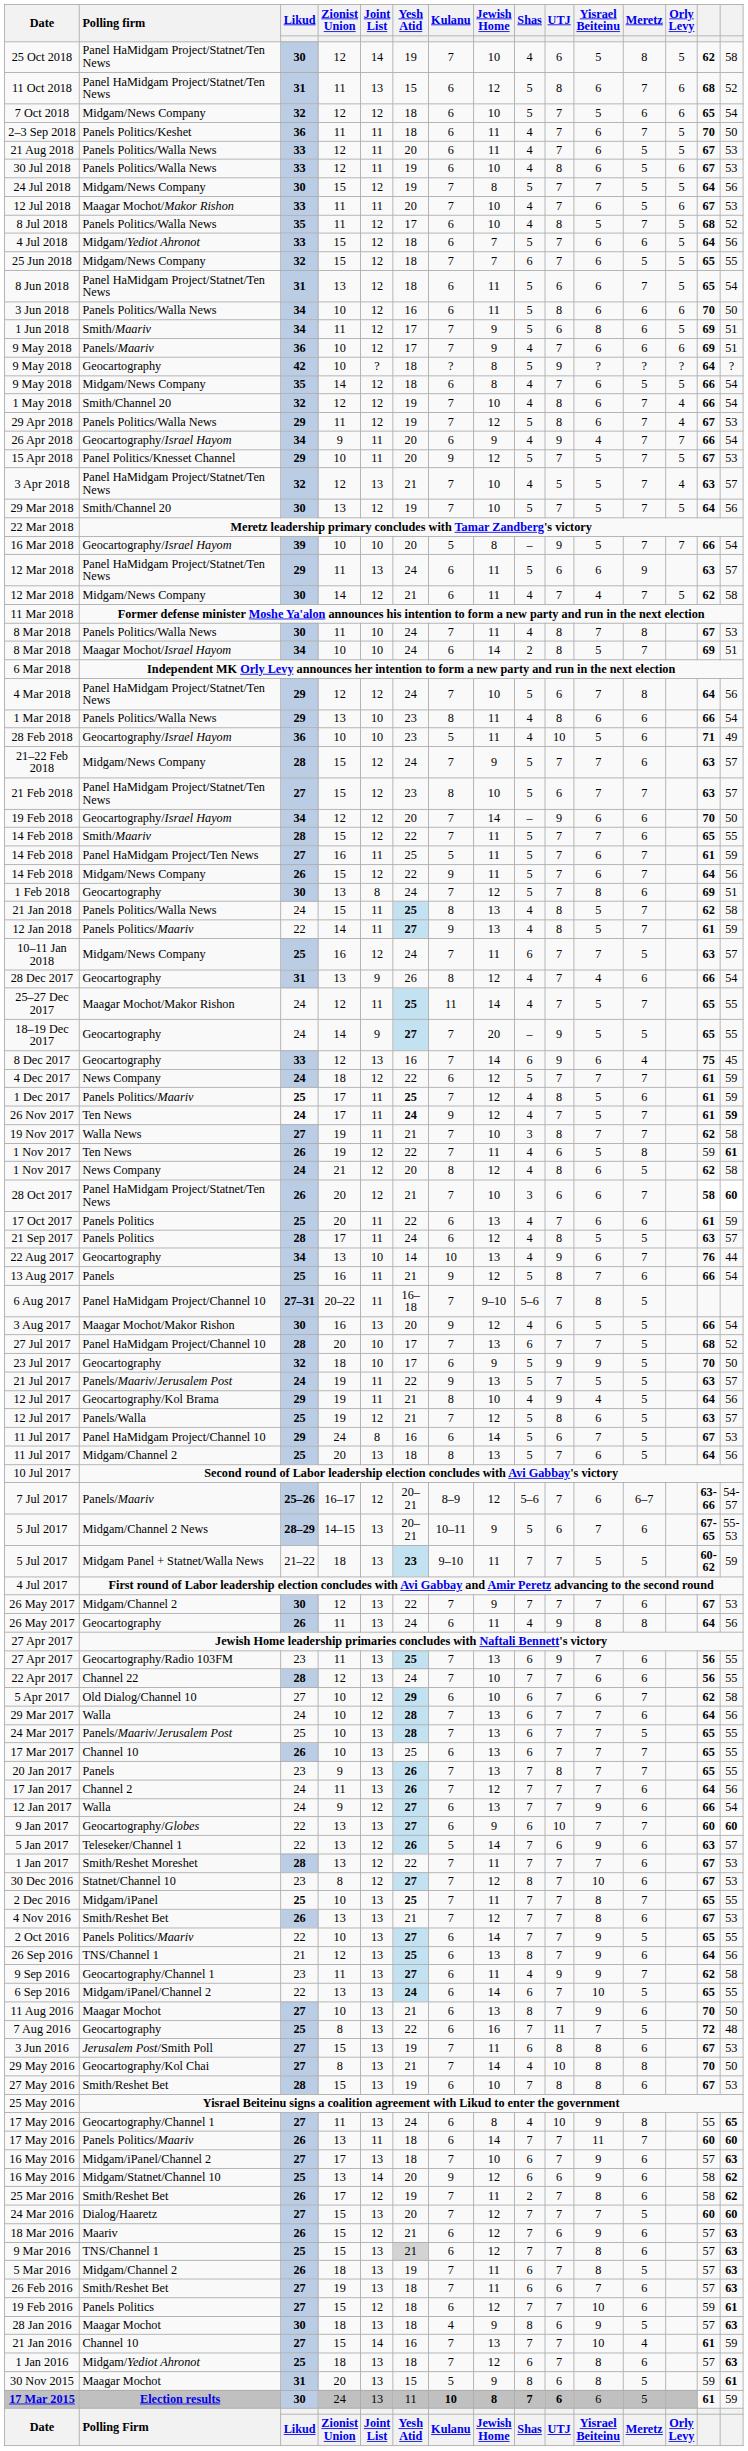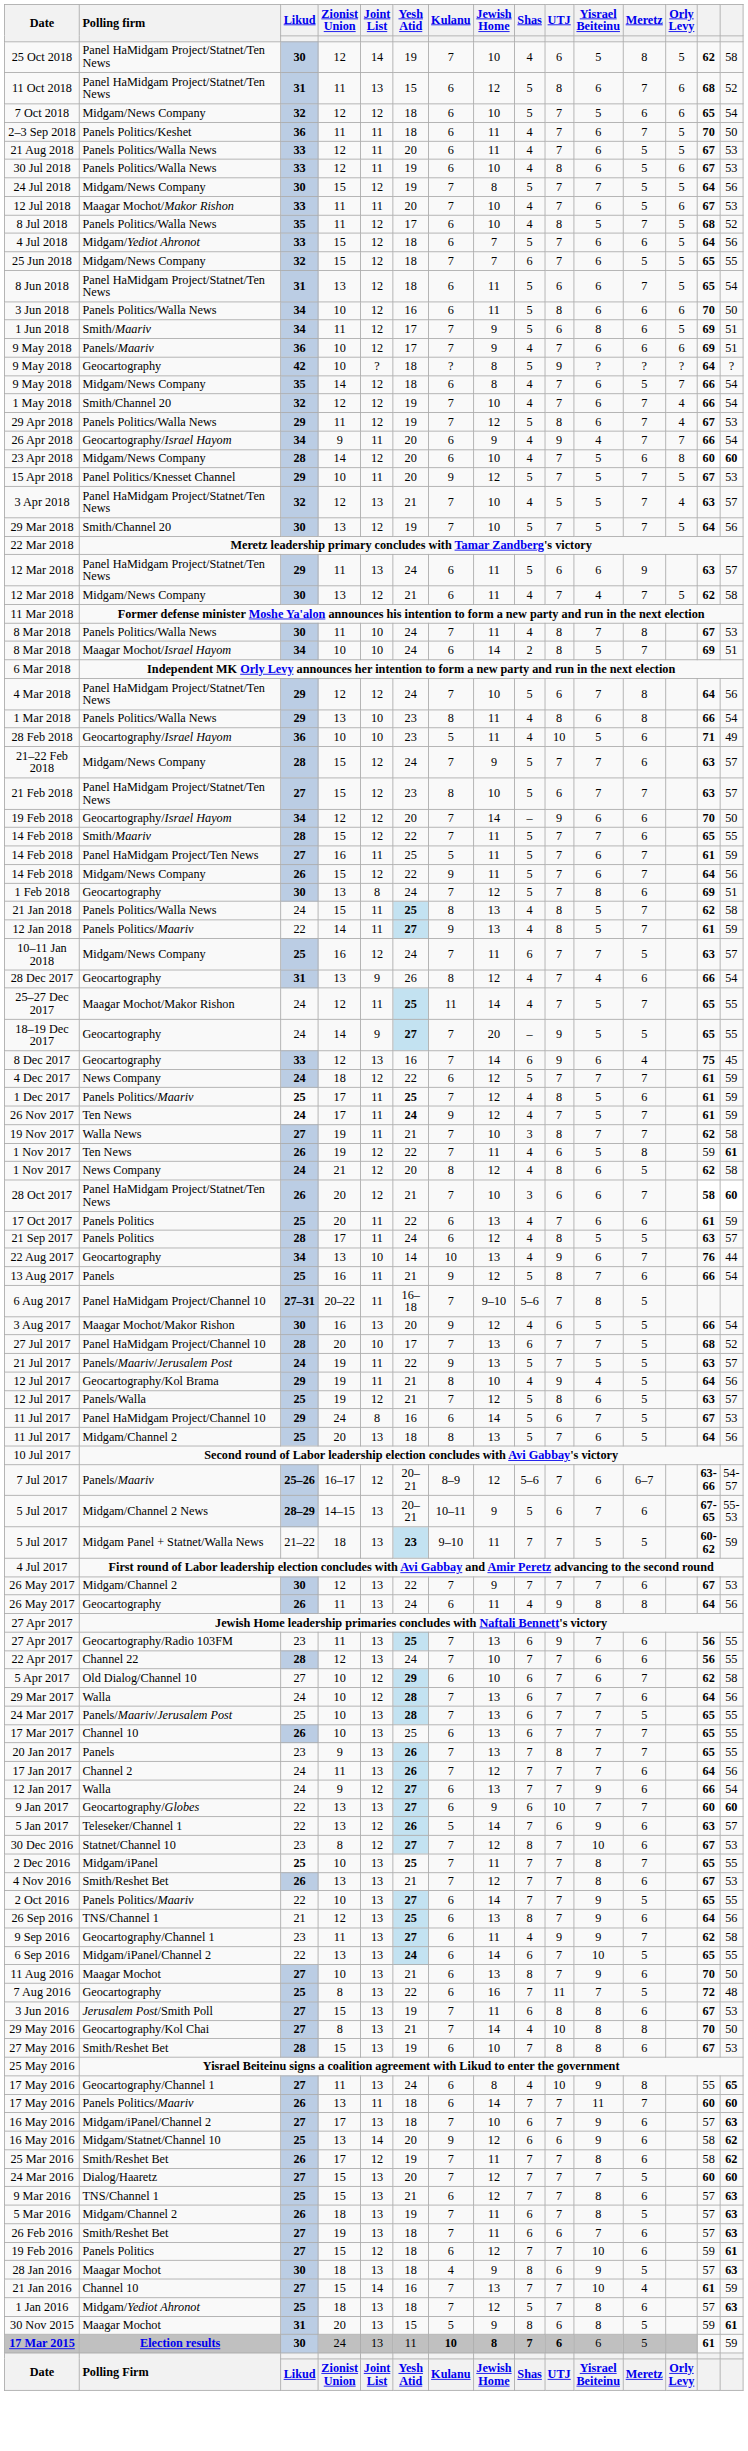(681, 385) 5 -> (681, 385) 7
(559, 403) 8 -> (559, 403) 7
+ row: (42, 459)
- row: (42, 545)
(340, 595) 14 -> (340, 595) 13
(644, 719) 6 -> (644, 719) 8
(731, 1115) bold -> (731, 1115) normal
- row: (42, 1363)
- row: (42, 1863)
(530, 2196) 2 -> (530, 2159) 7
- row: (42, 2233)
(411, 2251) lightgrey background -> (411, 2196) no background
(530, 2362) 6 -> (530, 2307) 5
